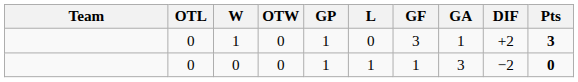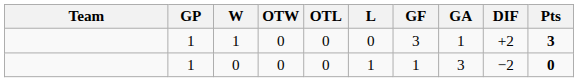columns swapped: (326, 16) <-> (191, 16)
